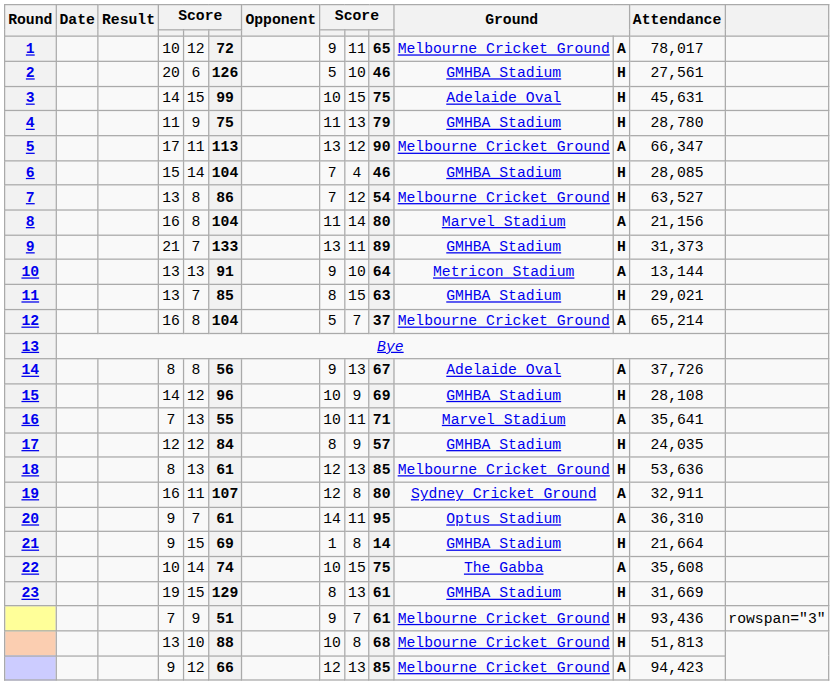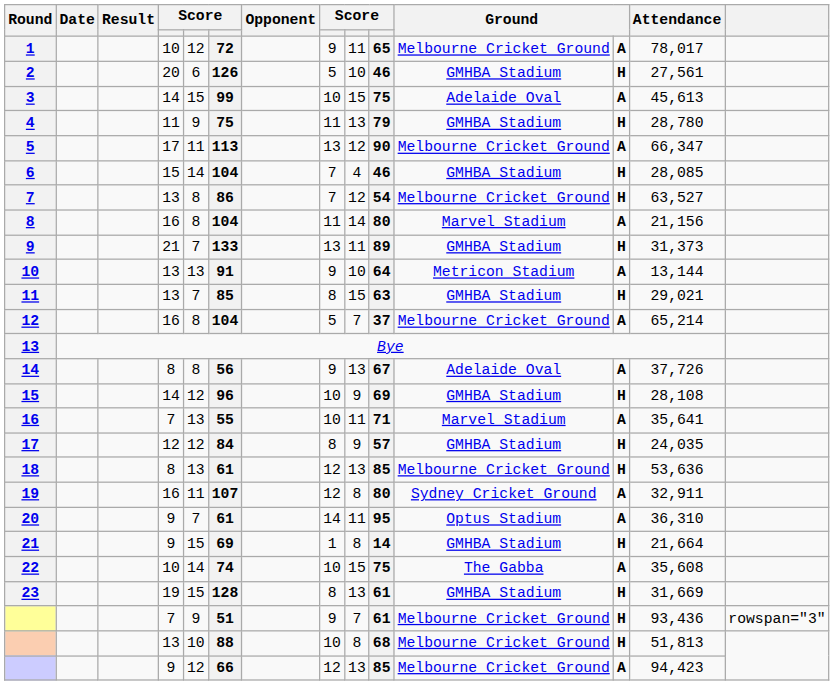(621, 98) H -> (621, 98) A
(677, 98) 45,631 -> (677, 98) 45,613
(225, 593) 129 -> (225, 593) 128
